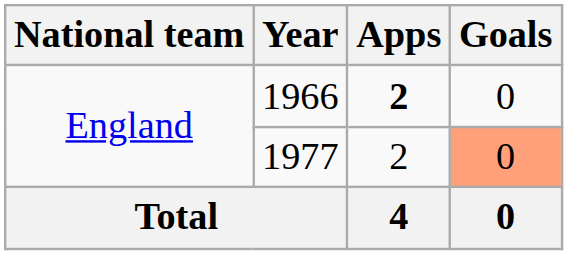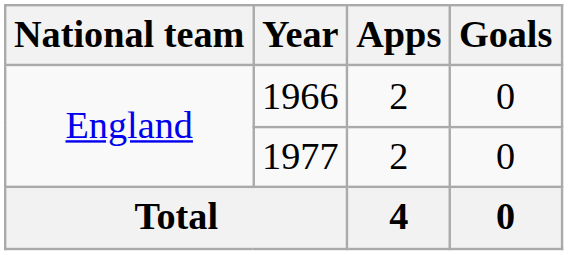(399, 95) bold -> (399, 95) normal
(506, 156) lightsalmon background -> (506, 156) no background
